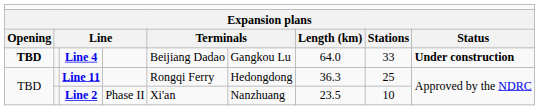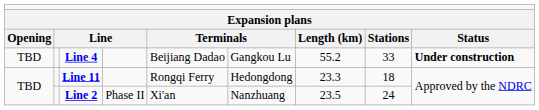(29, 57) bold -> (29, 57) normal
(330, 57) 64.0 -> (330, 57) 55.2
(330, 76) 36.3 -> (330, 76) 23.3
(389, 76) 25 -> (389, 76) 18
(389, 95) 10 -> (389, 95) 24
